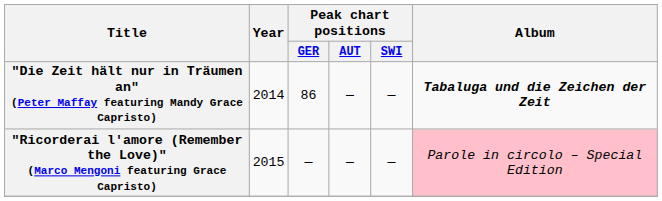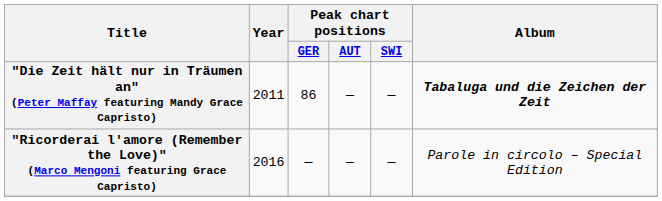(269, 95) 2014 -> (269, 95) 2011
(269, 163) 2015 -> (269, 163) 2016
(535, 163) pink background -> (535, 163) no background
